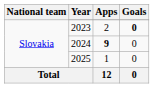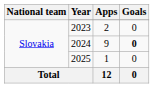(134, 28) bold -> (134, 28) normal
(106, 43) bold -> (106, 43) normal
(134, 43) normal -> (134, 43) bold
